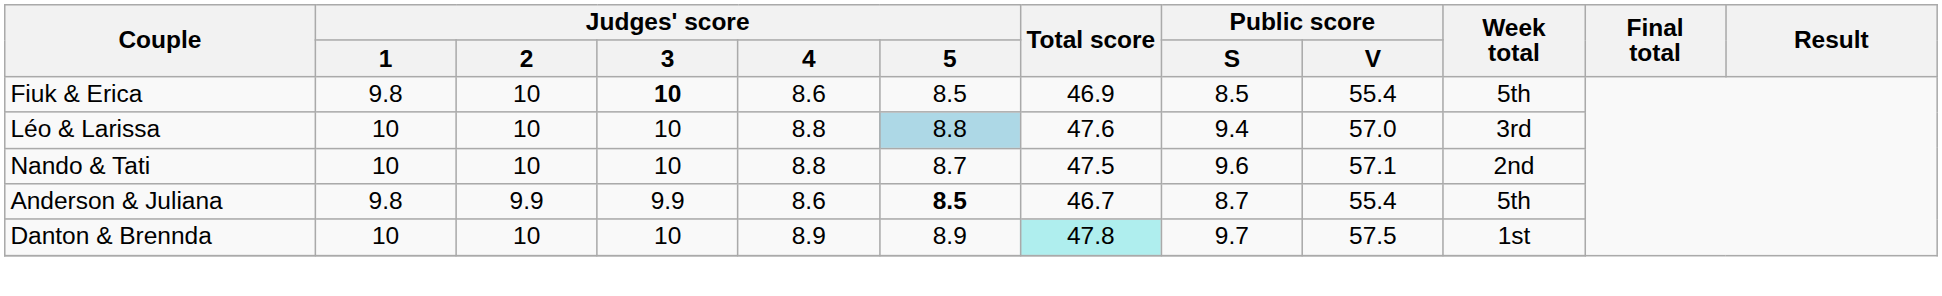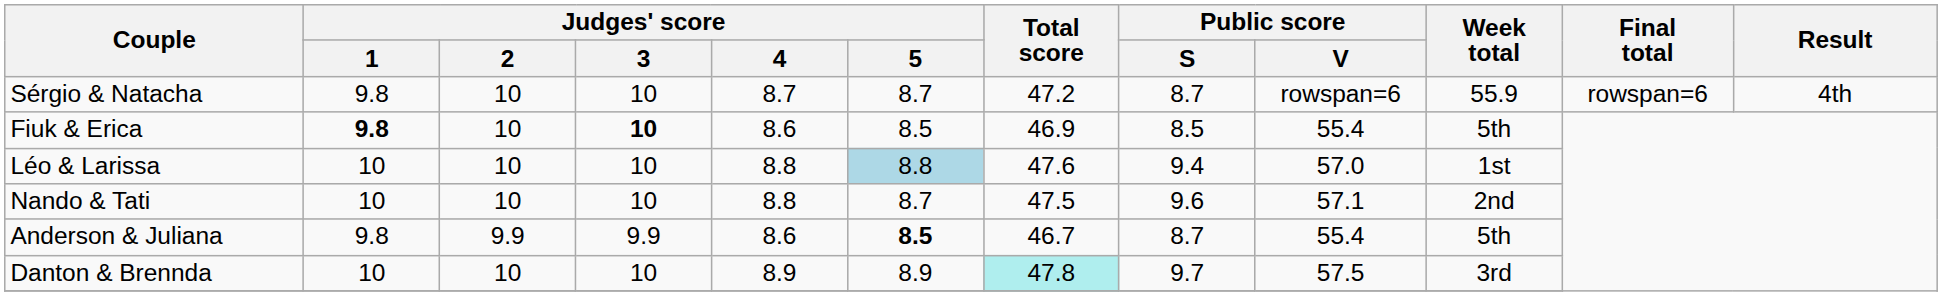+ row: (106, 93)
(386, 93) normal -> (372, 129) bold
(1514, 129) 3rd -> (1494, 165) 1st
(1514, 236) 1st -> (1494, 272) 3rd
